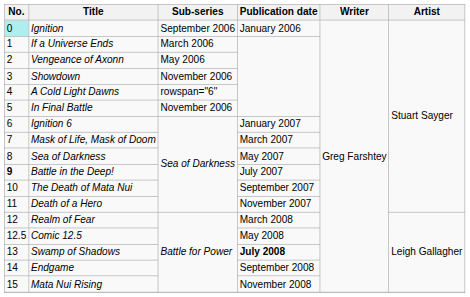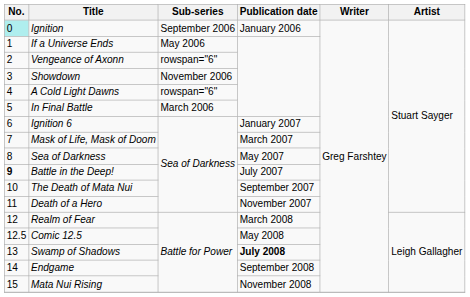(187, 44) March 2006 -> (183, 44) May 2006
(183, 60) May 2006 -> (189, 60) rowspan="6"
(196, 108) November 2006 -> (187, 108) March 2006
